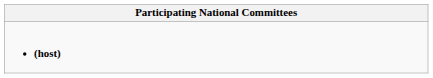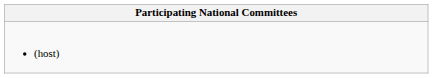(216, 53) bold -> (216, 53) normal
